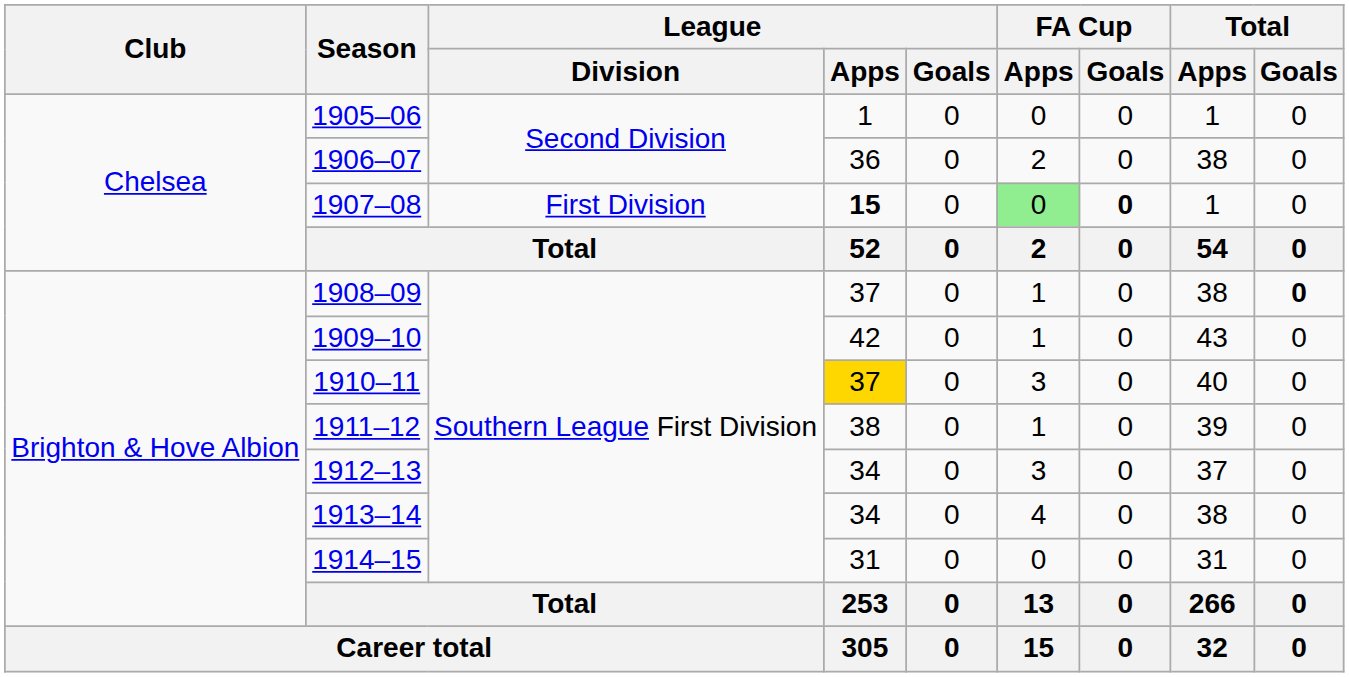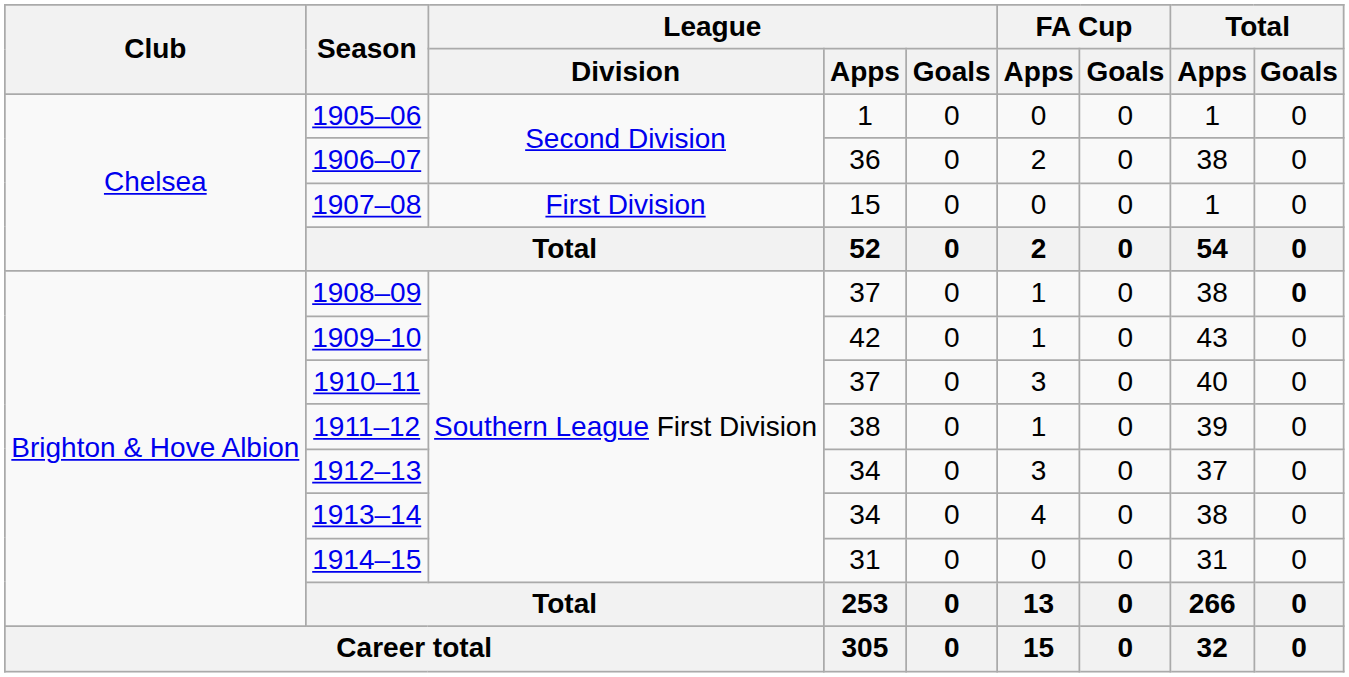(865, 204) bold -> (865, 204) normal
(1039, 204) lightgreen background -> (1039, 204) no background
(1125, 204) bold -> (1125, 204) normal
(865, 381) gold background -> (865, 381) no background
